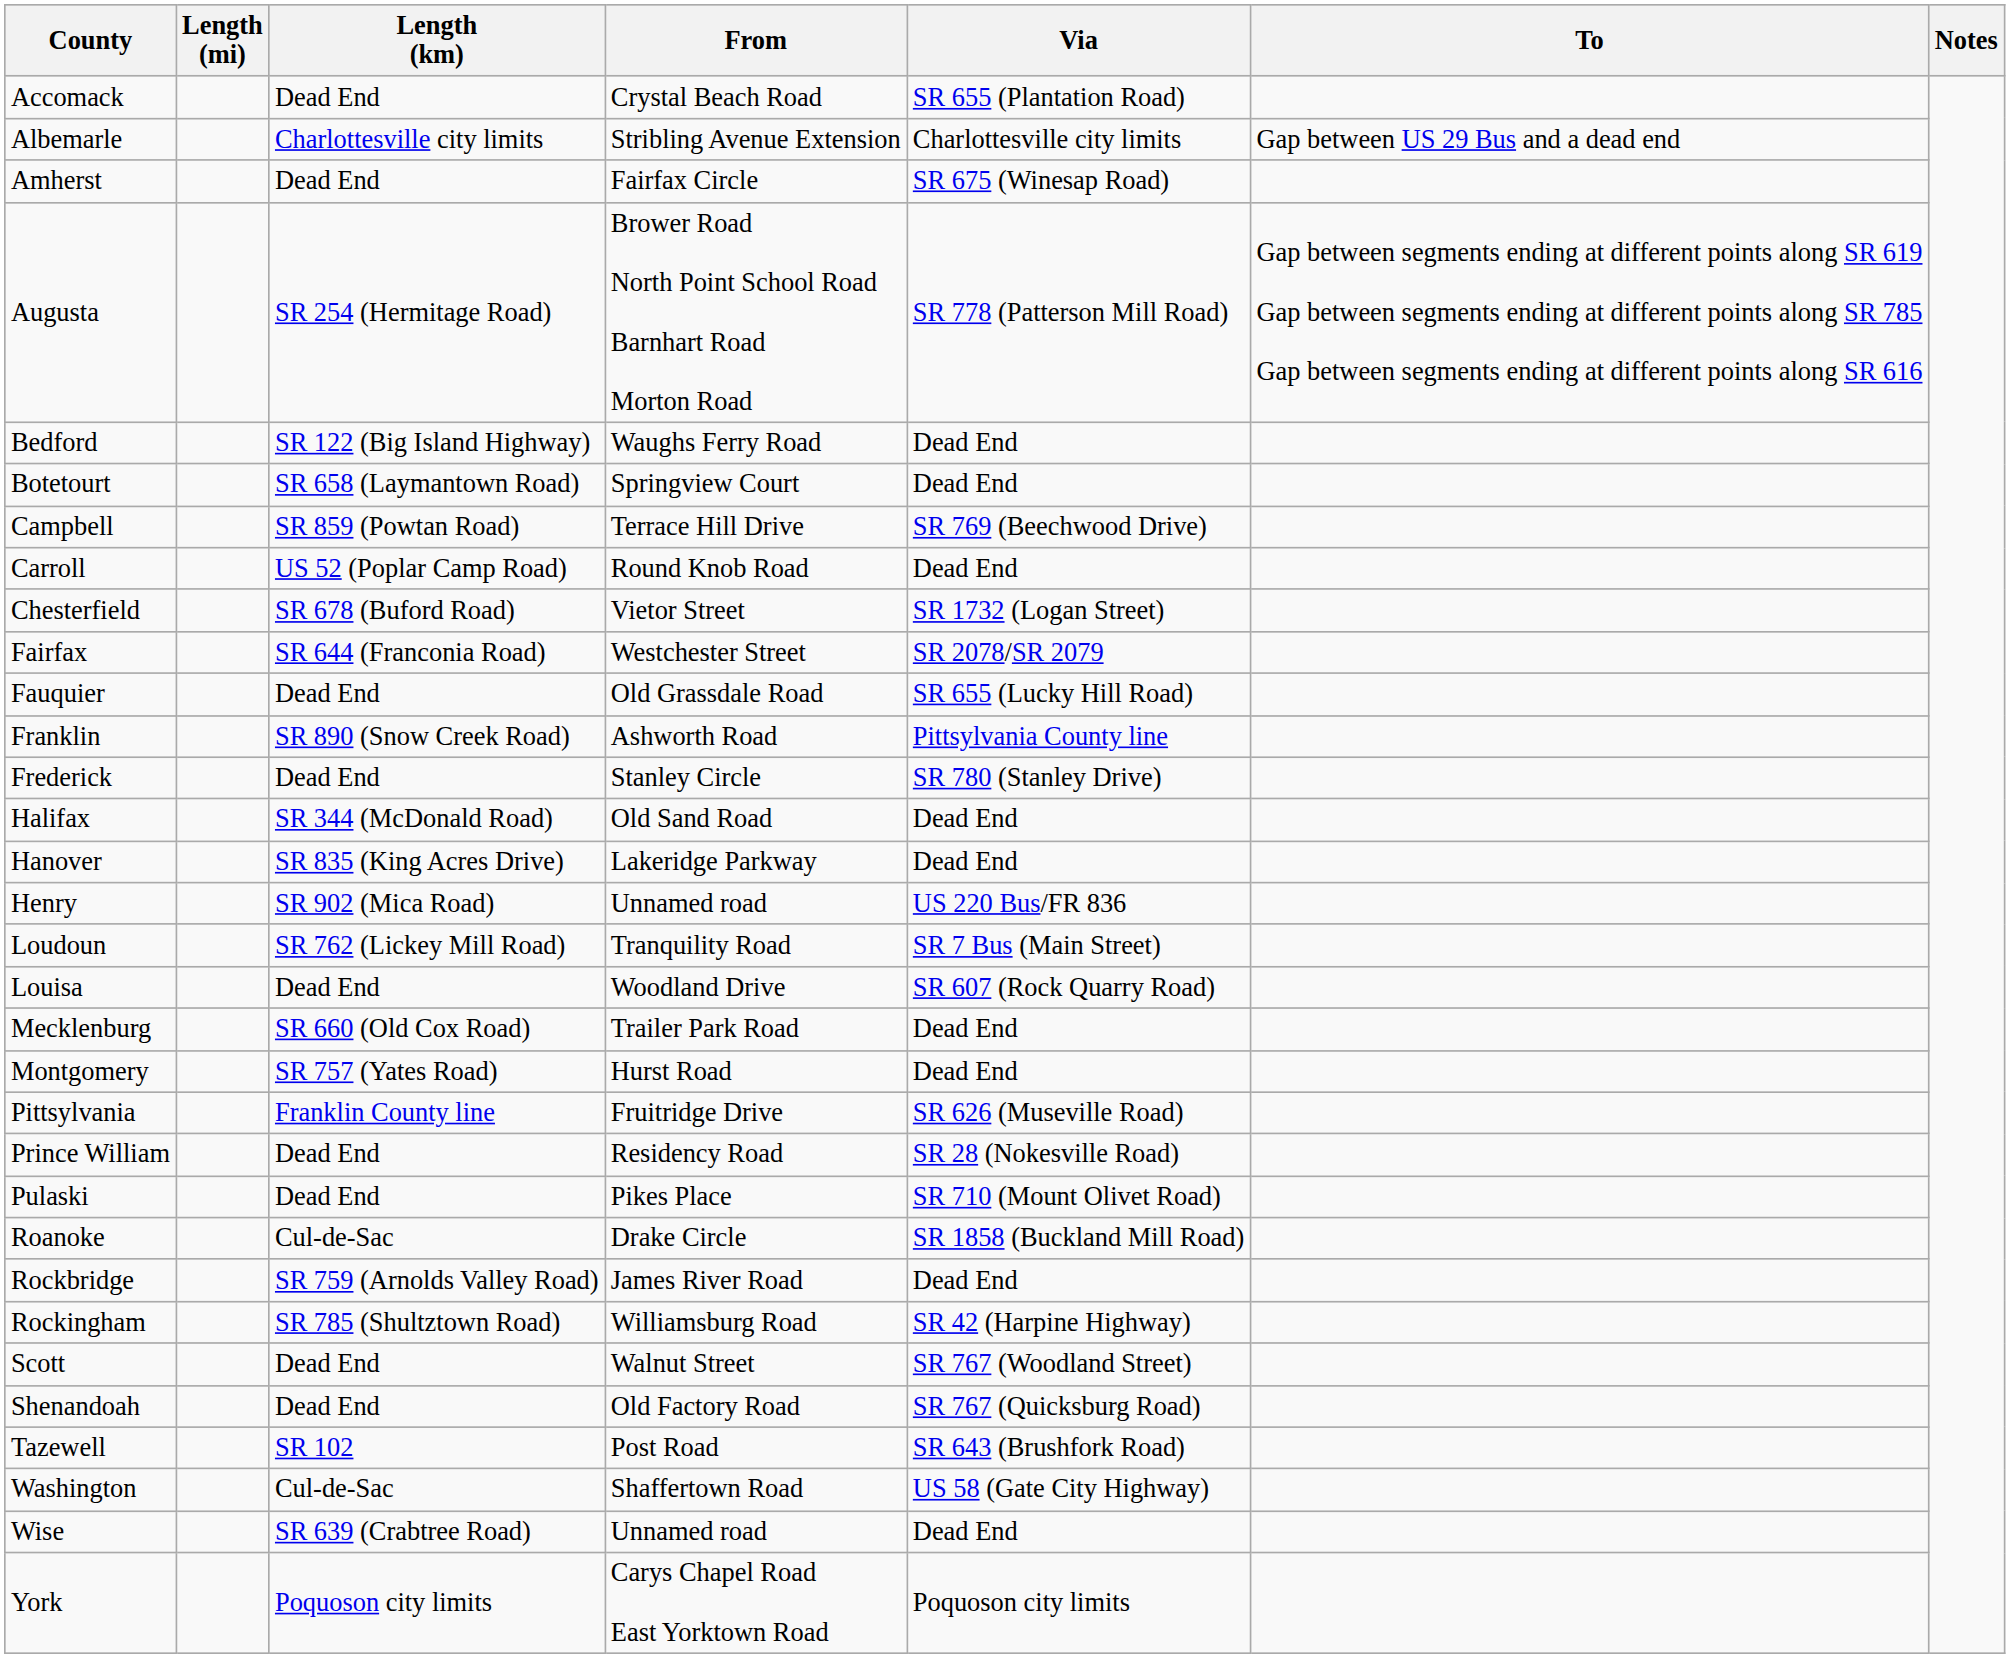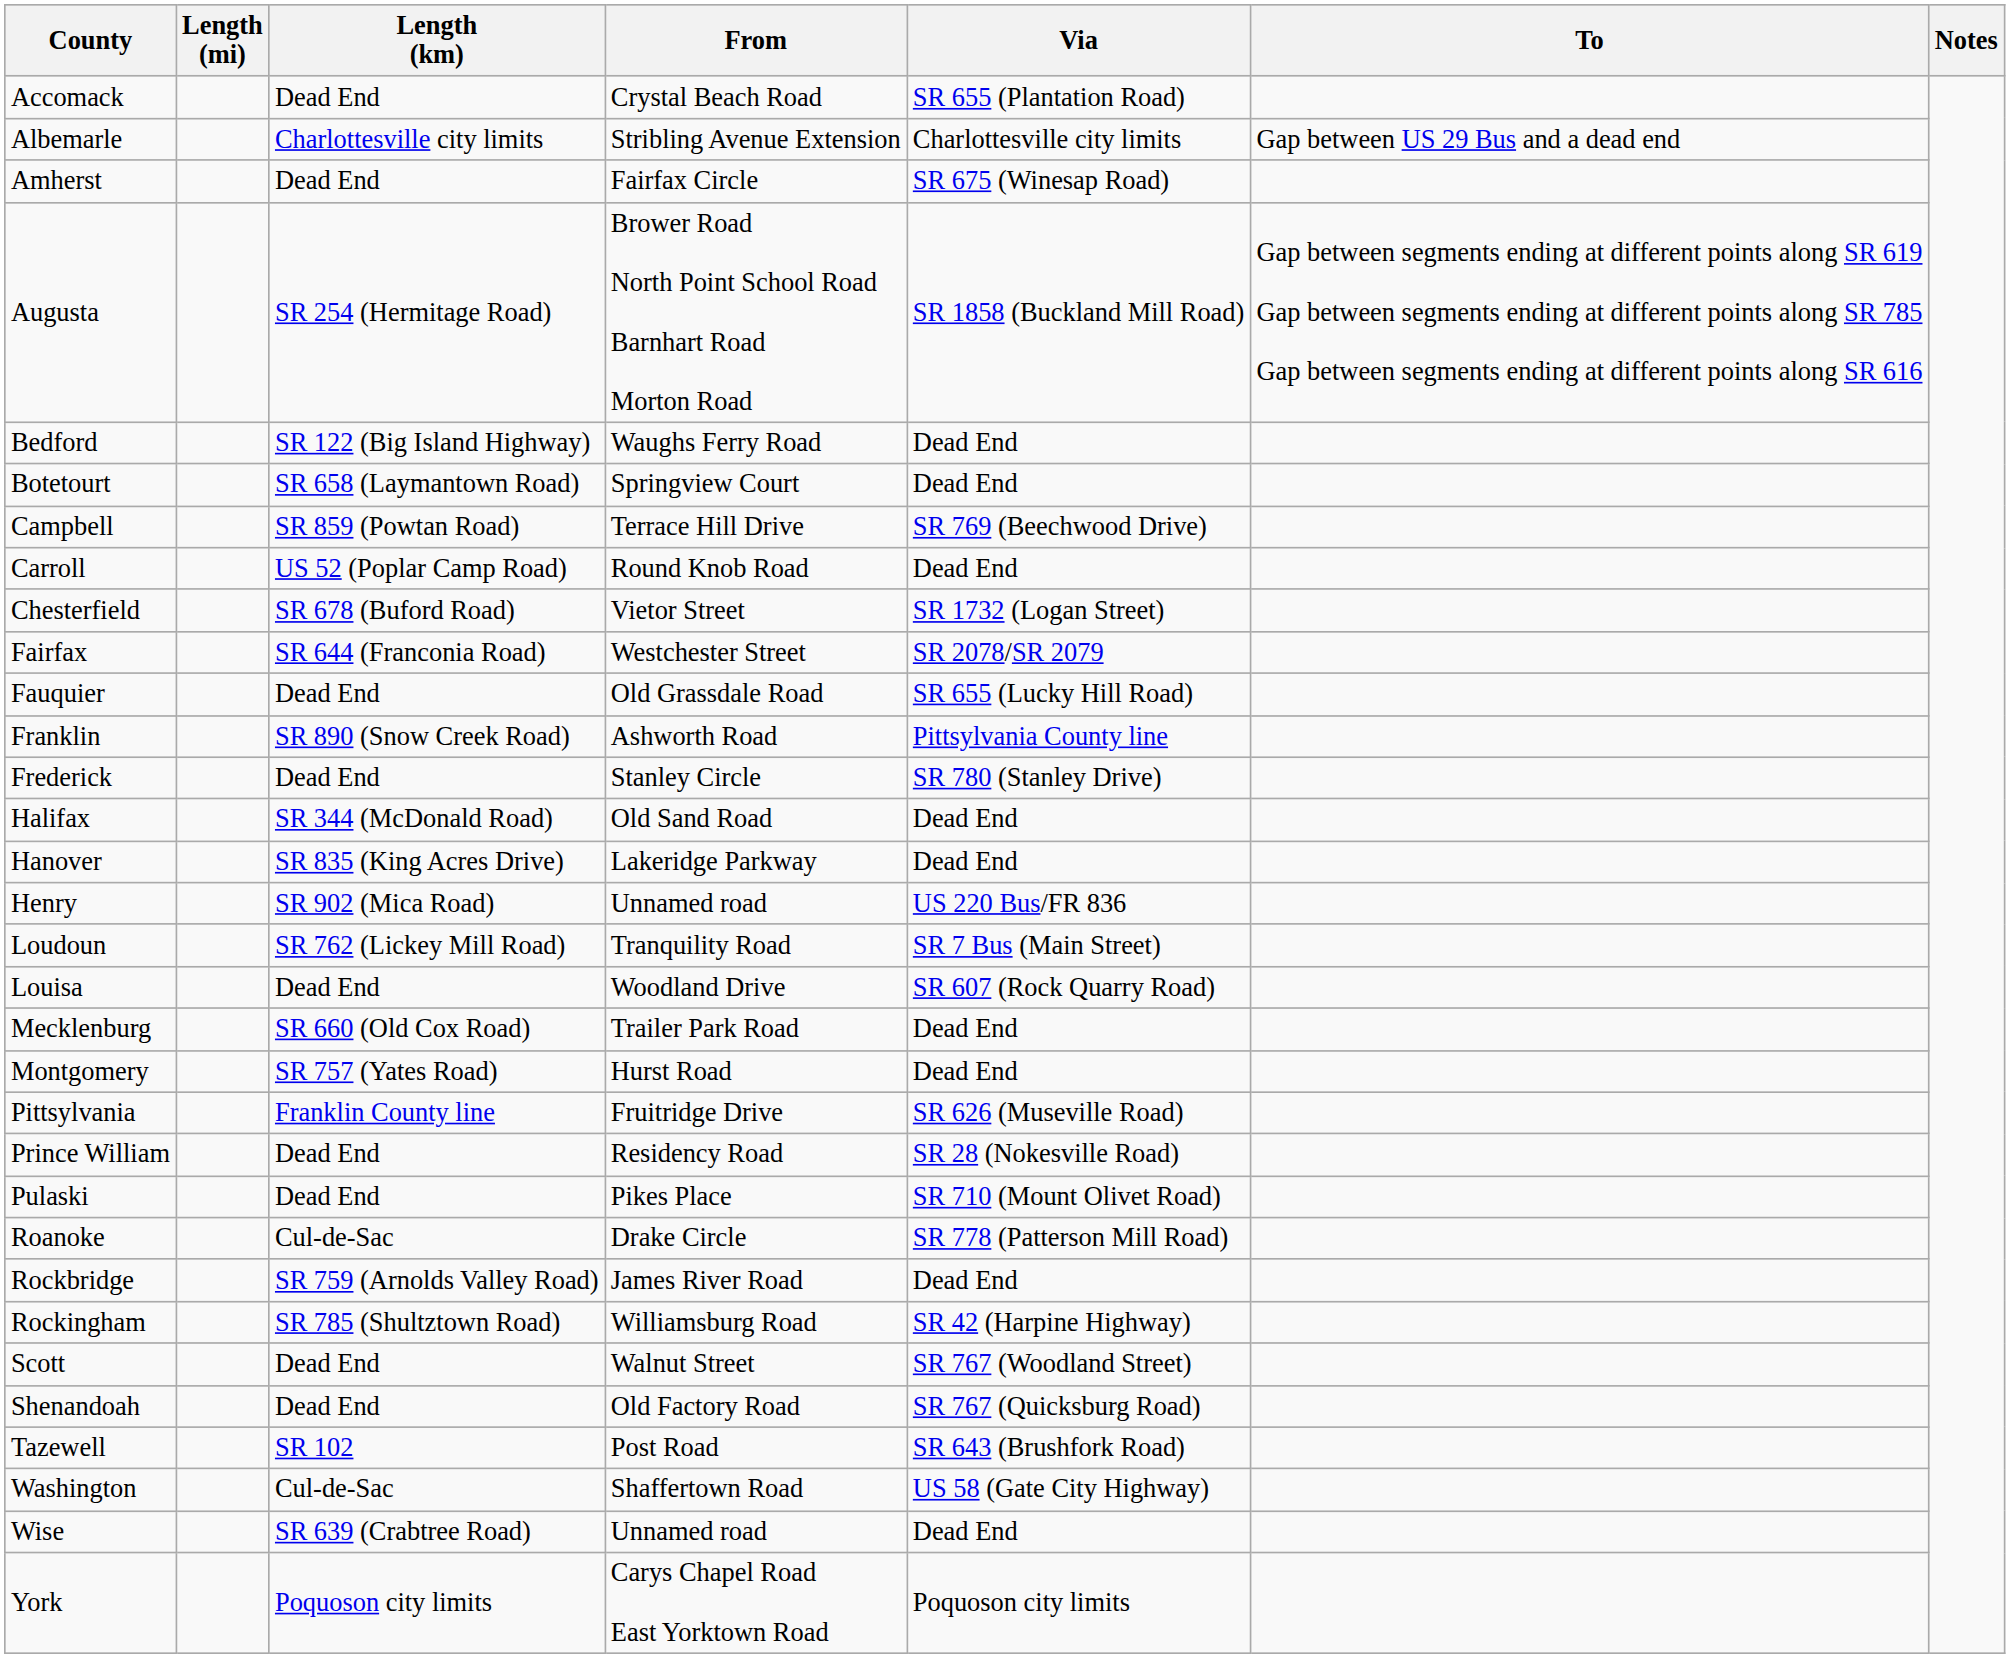(1071, 311) SR 778 (Patterson Mill Road) -> (1079, 311) SR 1858 (Buckland Mill Road)
(1079, 1238) SR 1858 (Buckland Mill Road) -> (1071, 1238) SR 778 (Patterson Mill Road)
